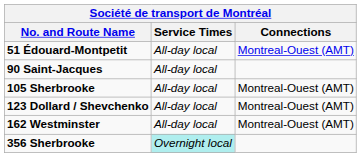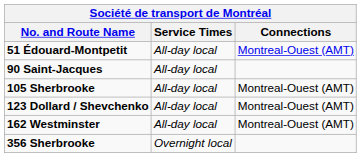(193, 143) paleturquoise background -> (193, 143) no background
